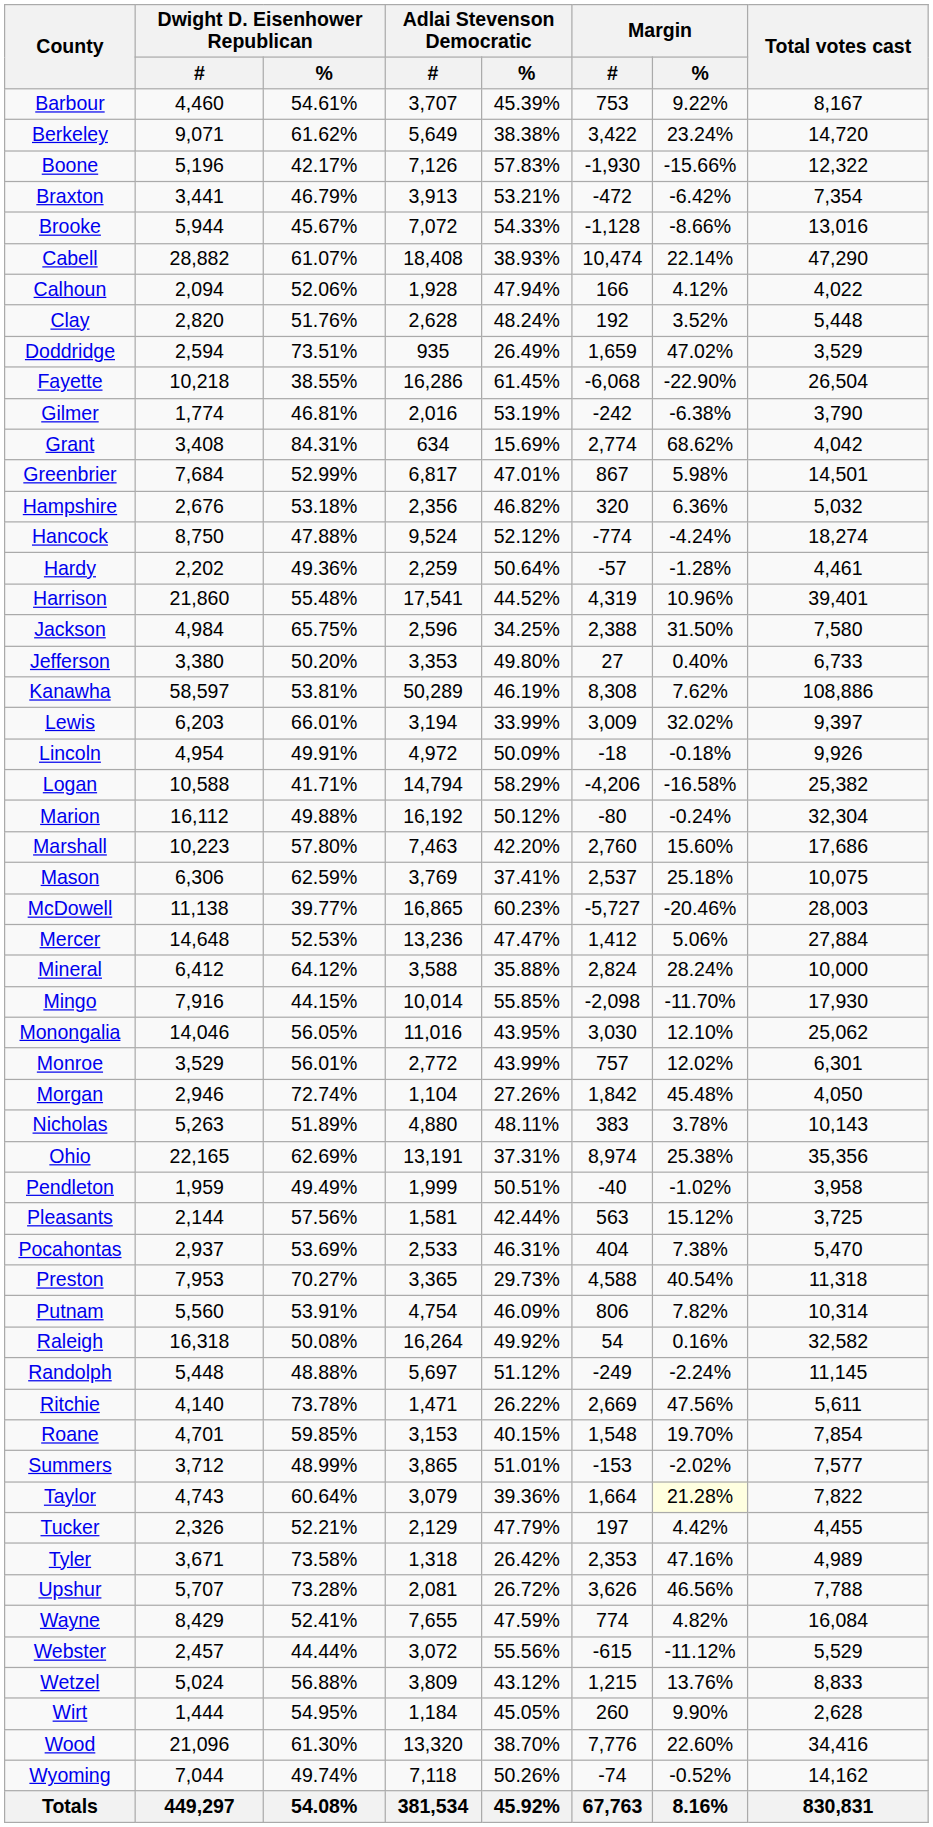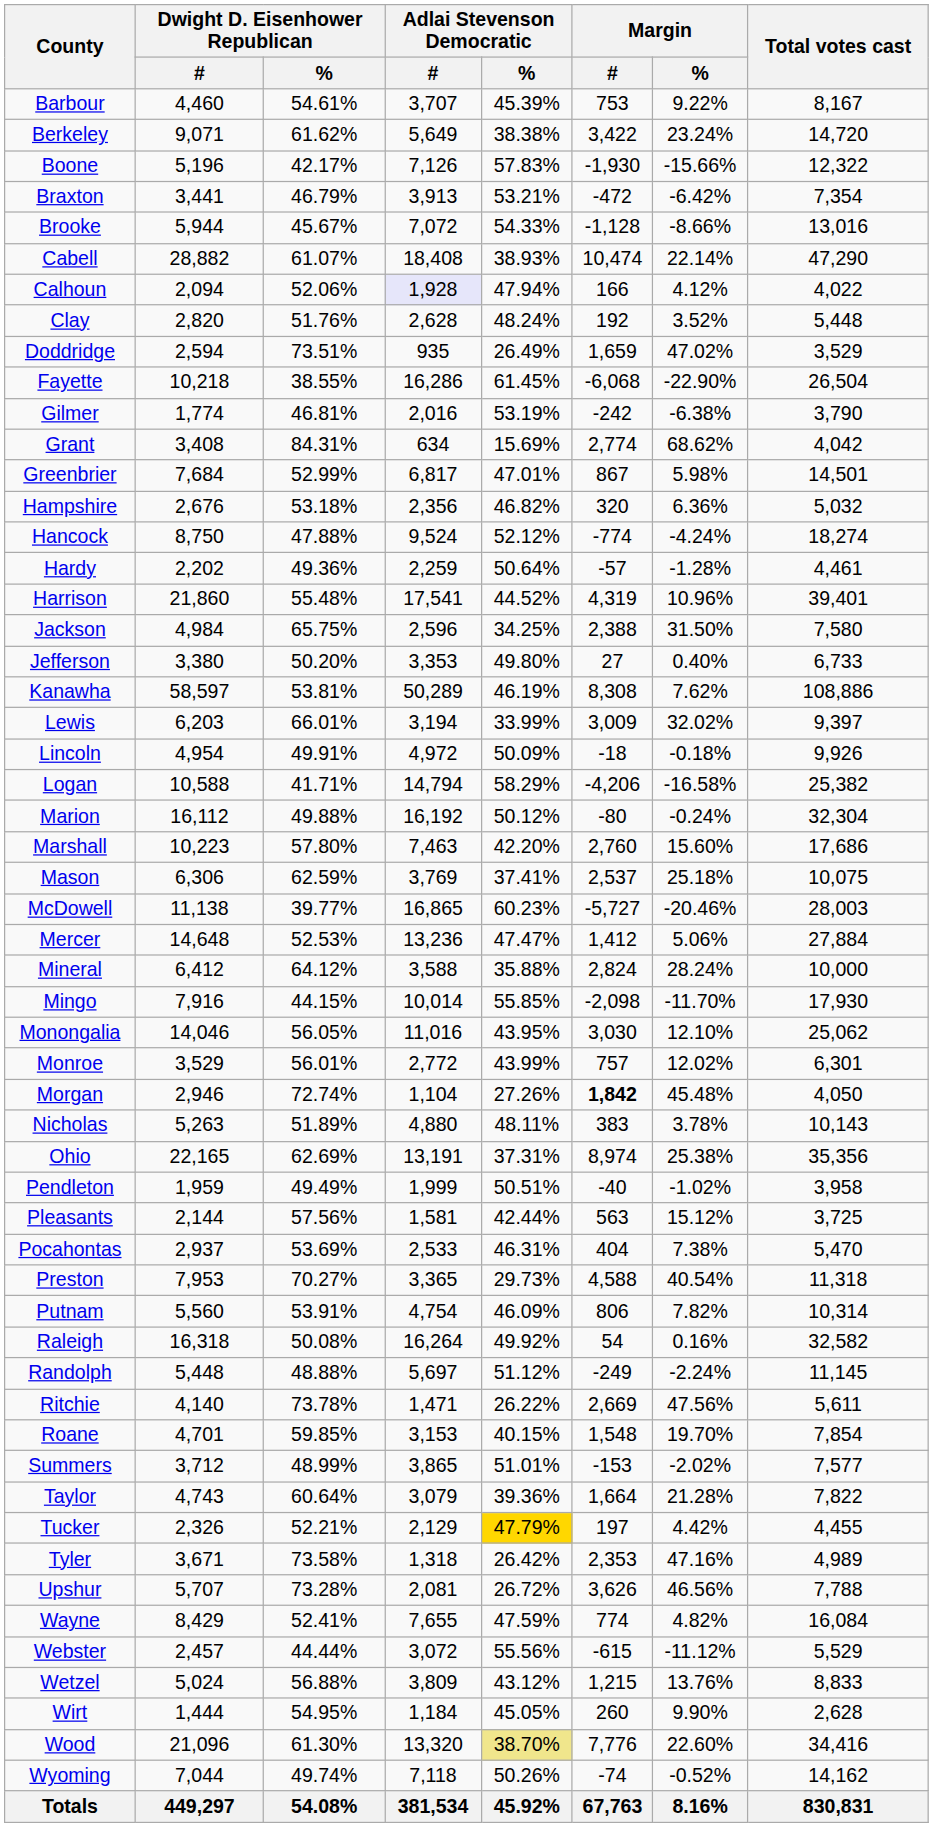(433, 289) no background -> (433, 289) lavender background
(612, 1094) normal -> (612, 1094) bold
(700, 1496) lightyellow background -> (700, 1496) no background
(527, 1527) no background -> (527, 1527) gold background
(527, 1744) no background -> (527, 1744) khaki background
